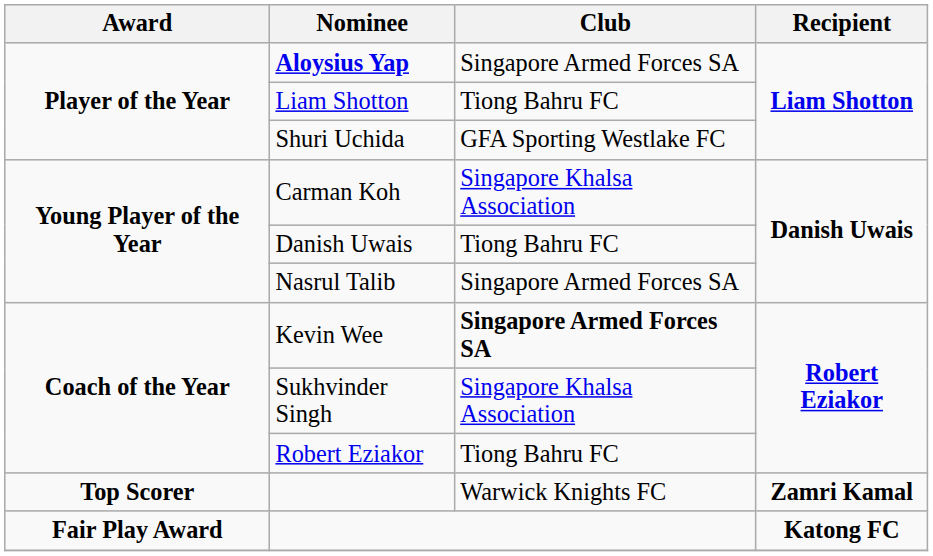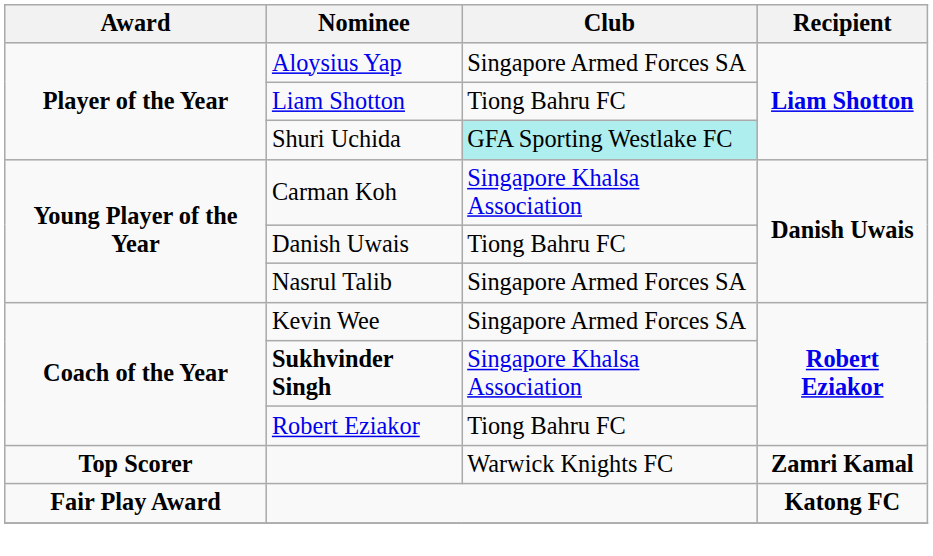(342, 62) bold -> (337, 62) normal
(593, 139) no background -> (600, 139) paleturquoise background
(589, 334) bold -> (607, 321) normal
(331, 400) normal -> (332, 373) bold
